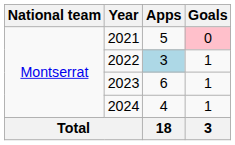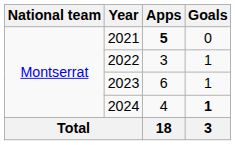(164, 38) normal -> (164, 38) bold
(208, 38) pink background -> (208, 38) no background
(164, 60) lightblue background -> (164, 60) no background
(208, 106) normal -> (208, 106) bold
